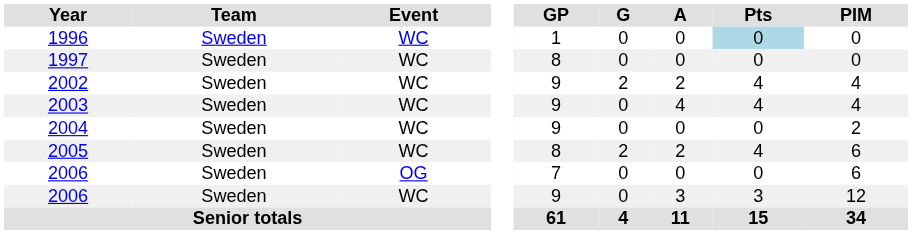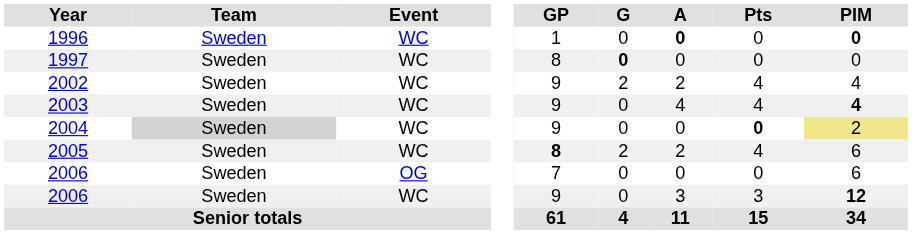(680, 37) normal -> (680, 37) bold
(758, 37) lightblue background -> (758, 37) no background
(856, 37) normal -> (856, 37) bold
(623, 60) normal -> (623, 60) bold
(856, 105) normal -> (856, 105) bold
(234, 128) no background -> (234, 128) lightgrey background
(758, 128) normal -> (758, 128) bold
(856, 128) no background -> (856, 128) khaki background
(556, 150) normal -> (556, 150) bold
(856, 196) normal -> (856, 196) bold
